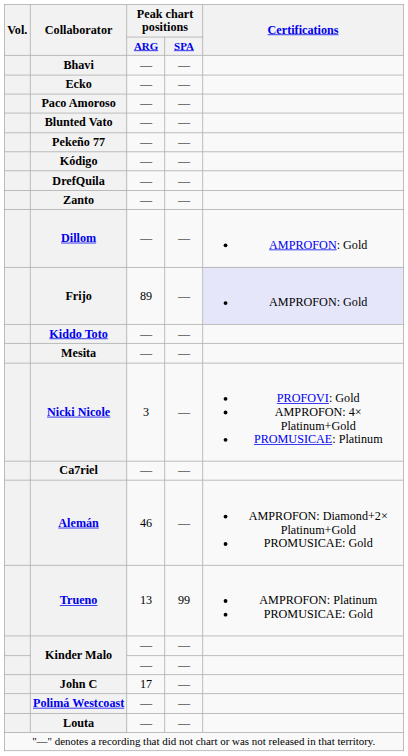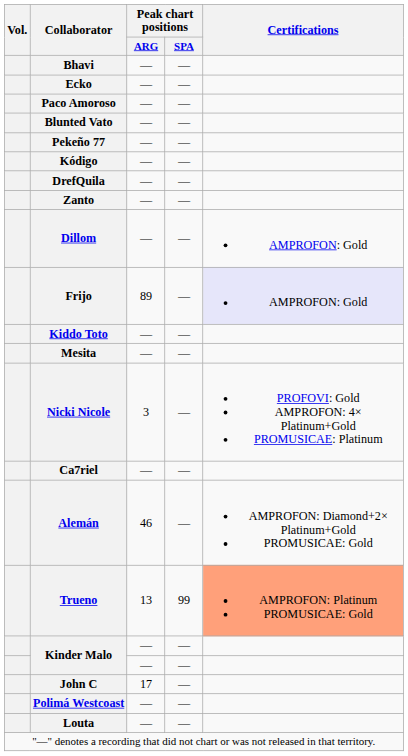(303, 607) no background -> (303, 607) lightsalmon background
